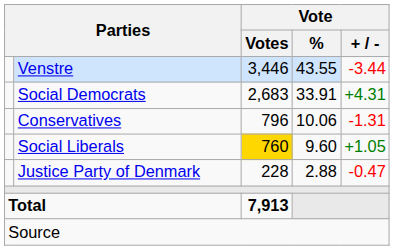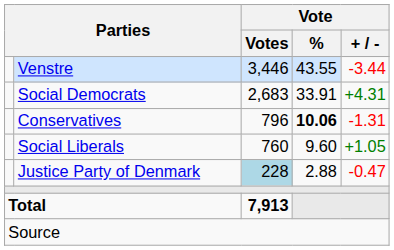(316, 120) normal -> (316, 120) bold
(275, 146) gold background -> (275, 146) no background
(275, 172) no background -> (275, 172) lightblue background
